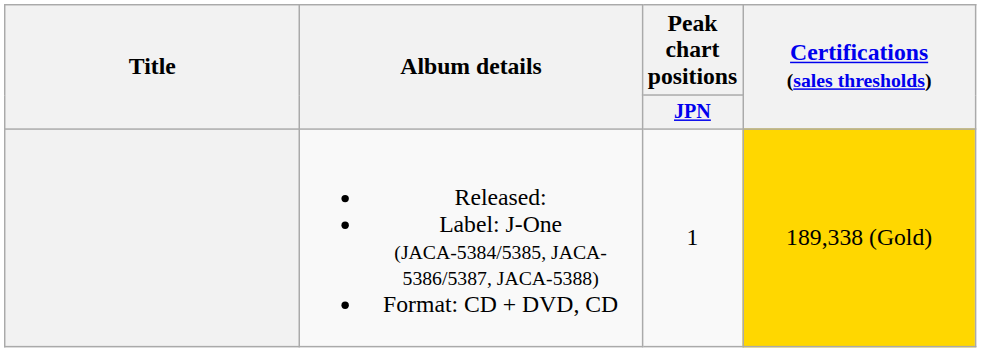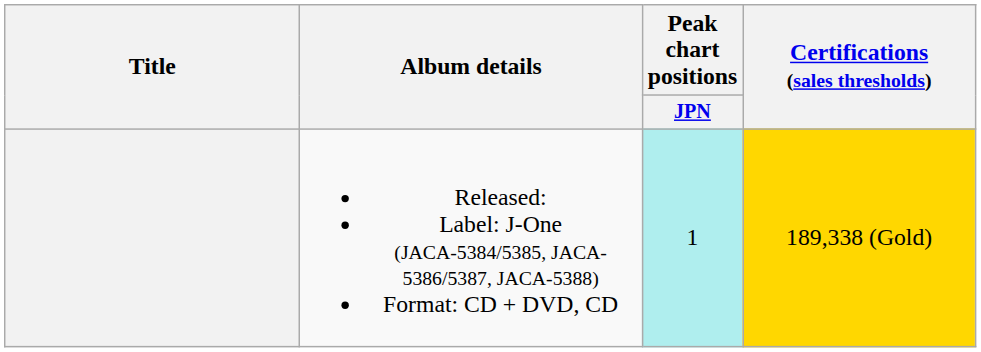(692, 237) no background -> (692, 237) paleturquoise background
